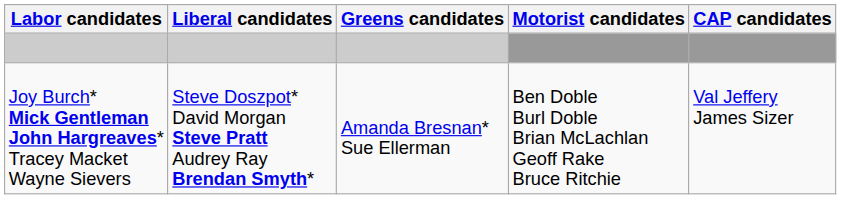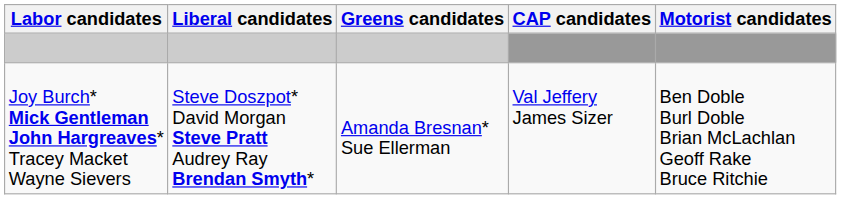columns swapped: (599, 18) <-> (762, 18)
